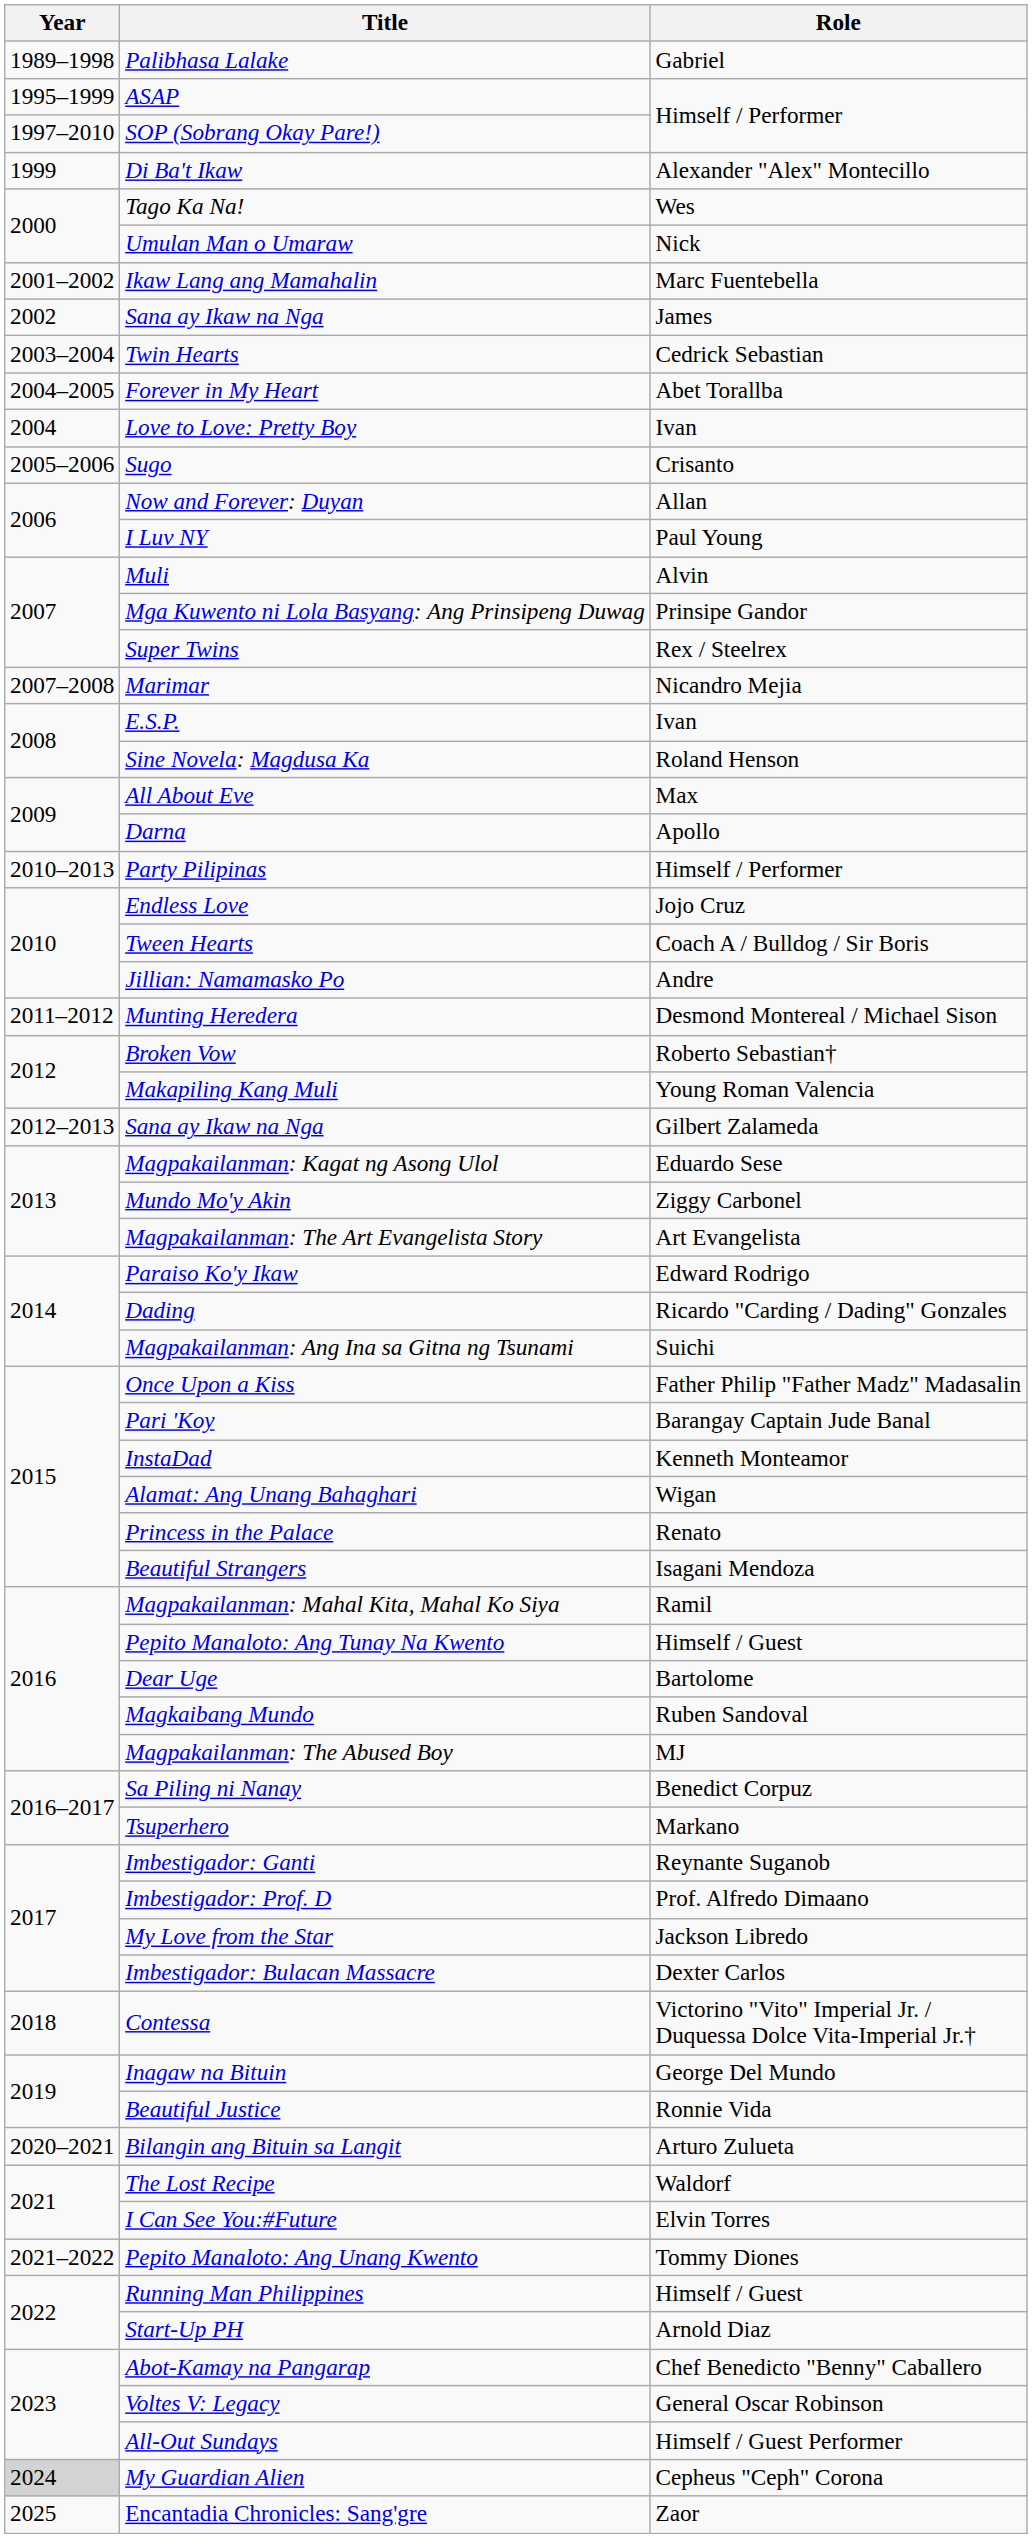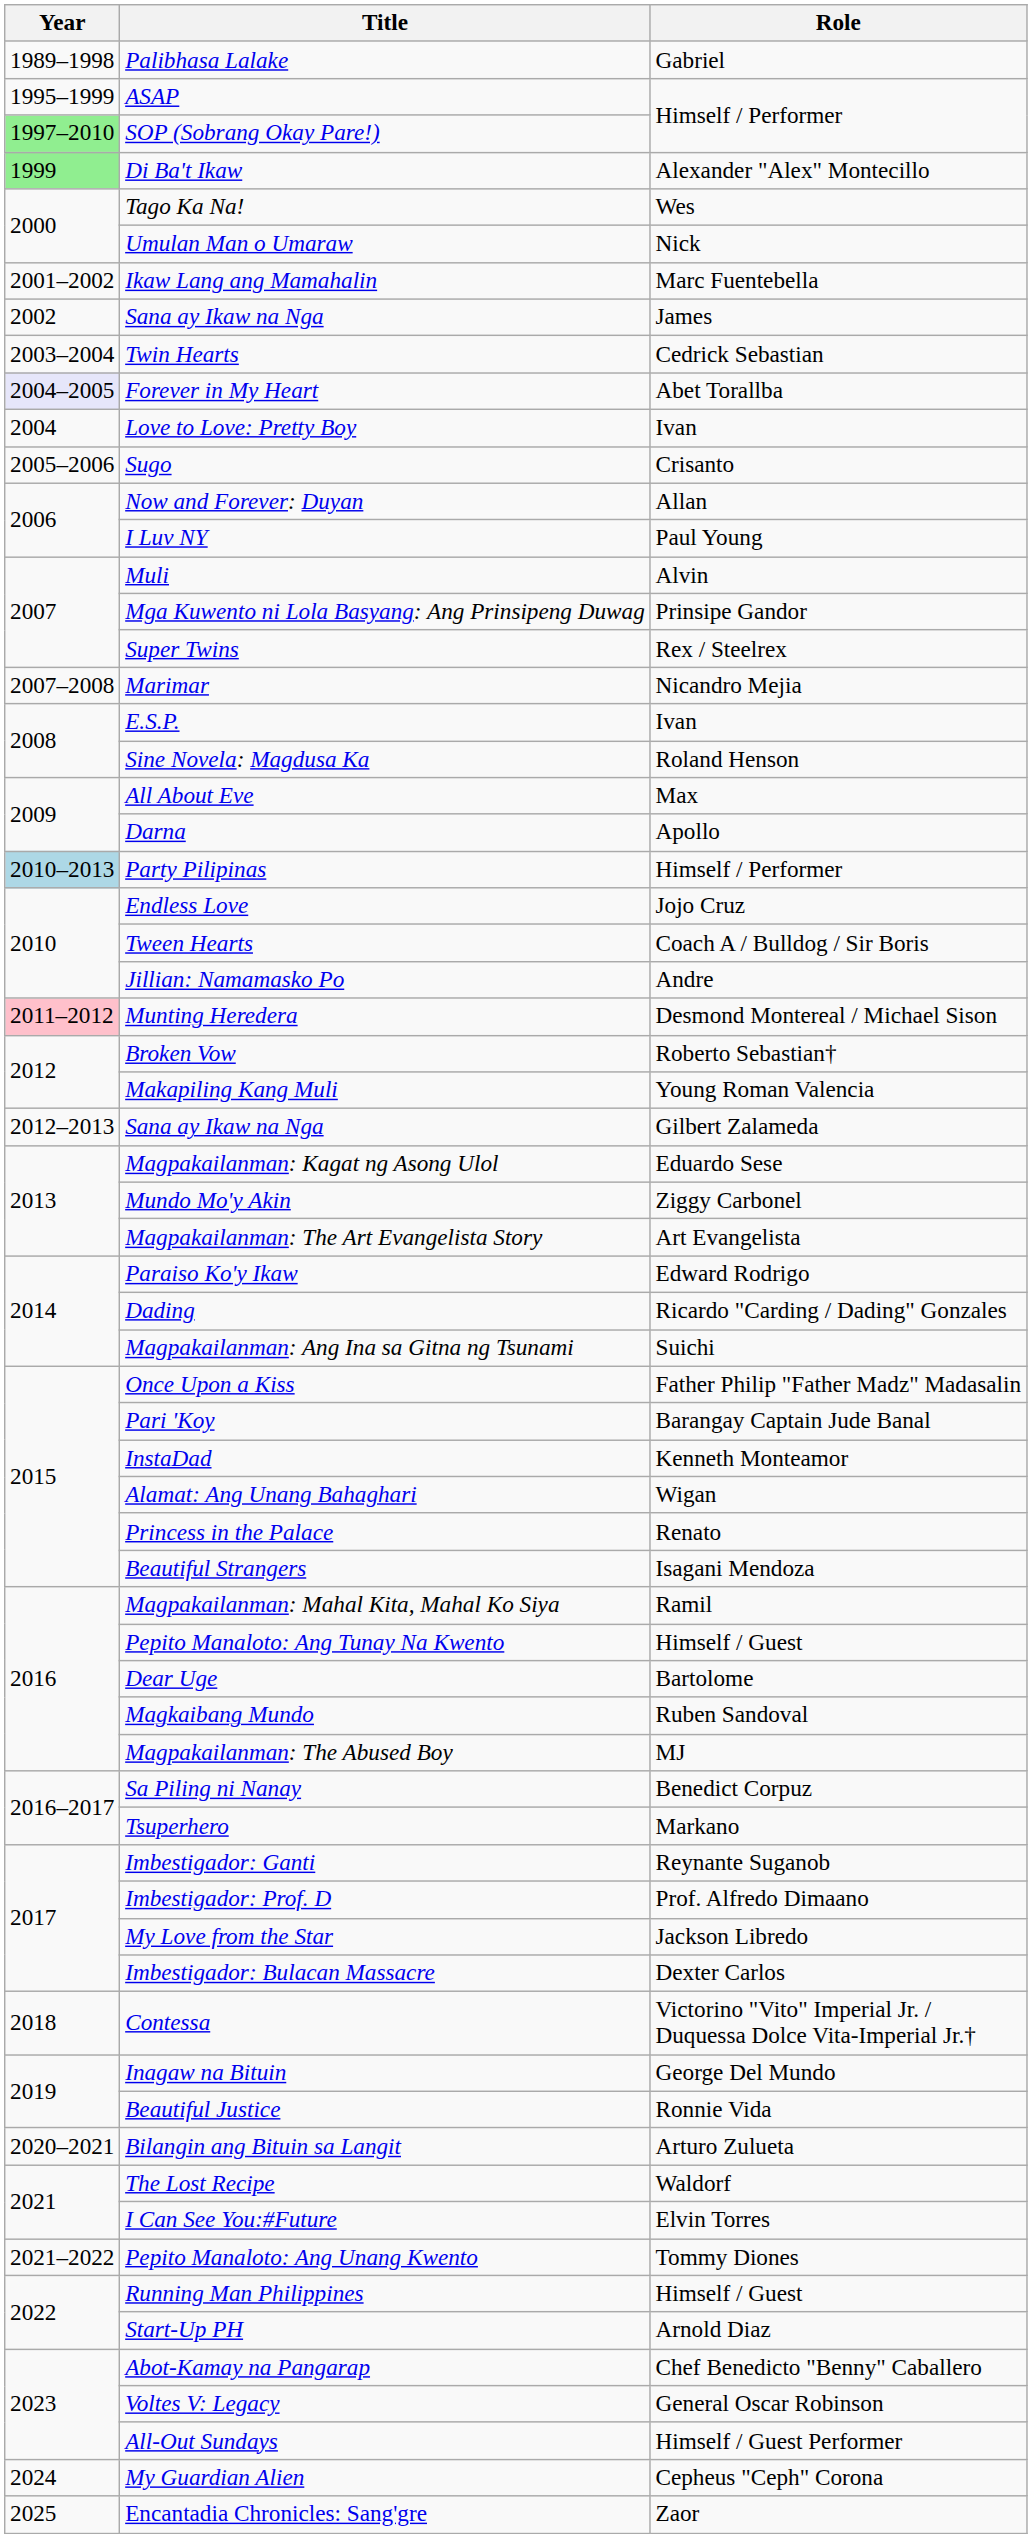(62, 133) no background -> (62, 133) lightgreen background
(33, 170) no background -> (33, 170) lightgreen background
(62, 390) no background -> (62, 390) lavender background
(62, 869) no background -> (62, 869) lightblue background
(62, 1016) no background -> (62, 1016) pink background
(33, 2477) lightgrey background -> (33, 2477) no background
